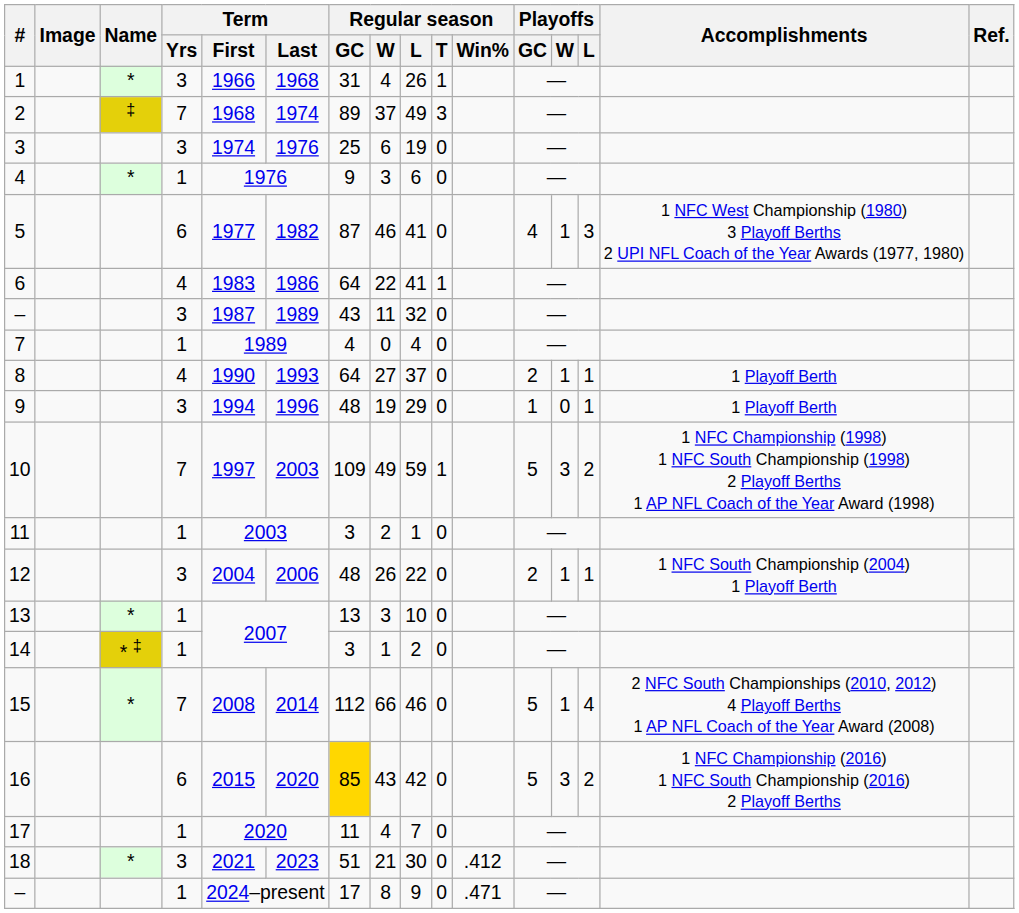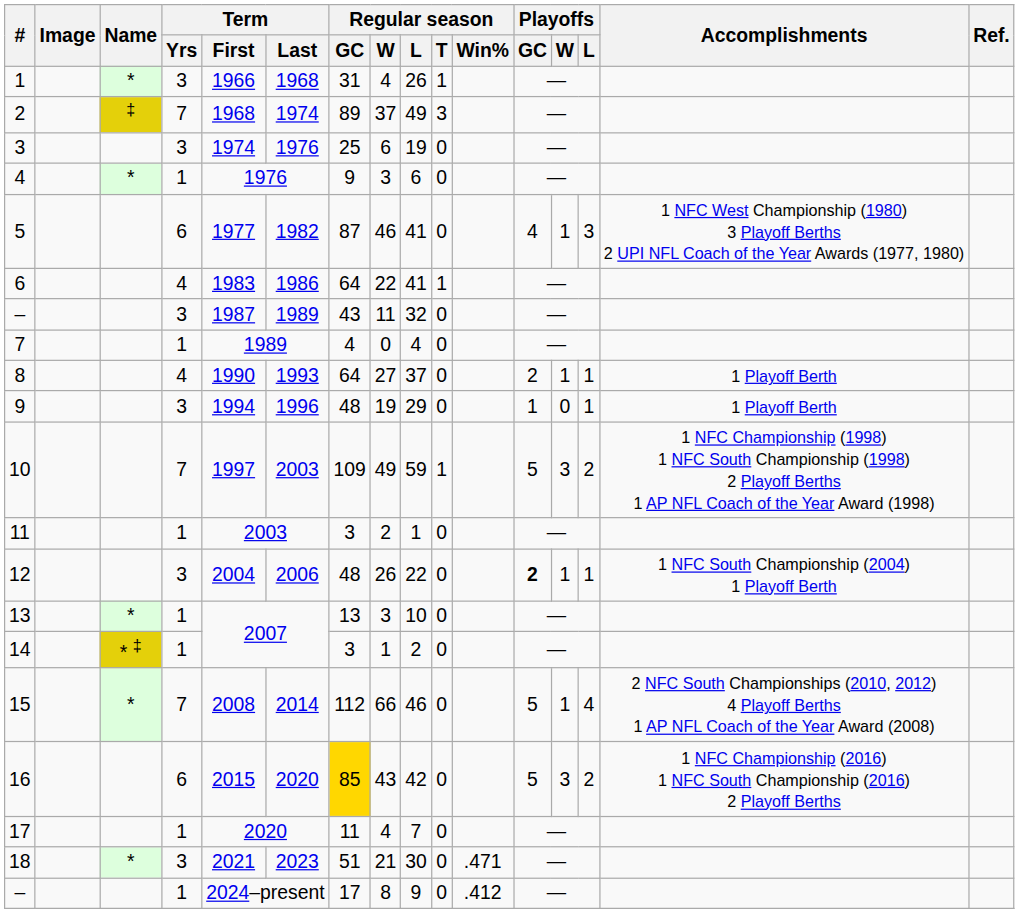(532, 574) normal -> (532, 574) bold
(483, 862) .412 -> (483, 862) .471
(483, 892) .471 -> (483, 892) .412
